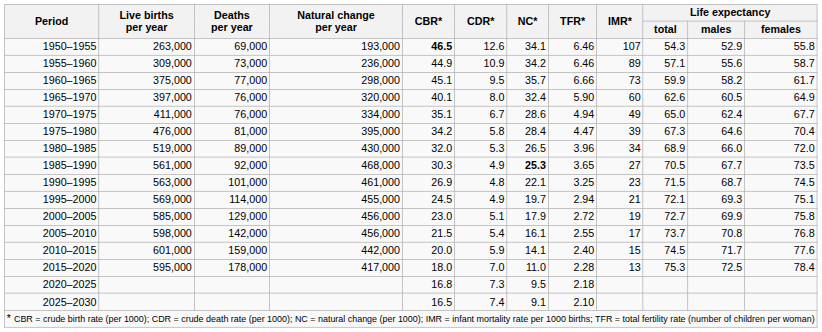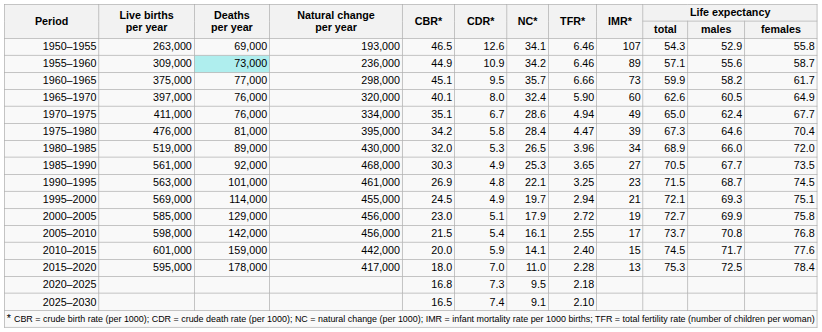(442, 47) bold -> (442, 47) normal
(251, 64) no background -> (251, 64) paleturquoise background
(536, 166) bold -> (536, 166) normal
